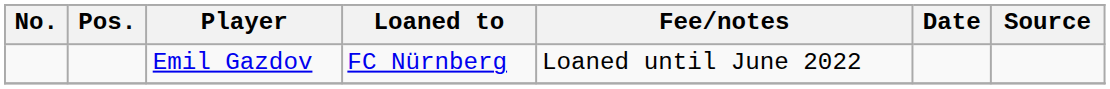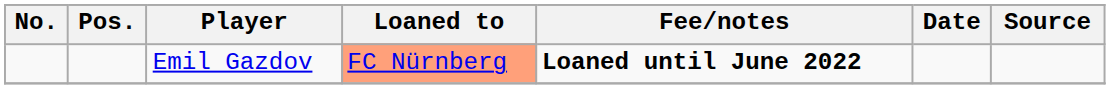(427, 64) no background -> (427, 64) lightsalmon background
(702, 64) normal -> (702, 64) bold
